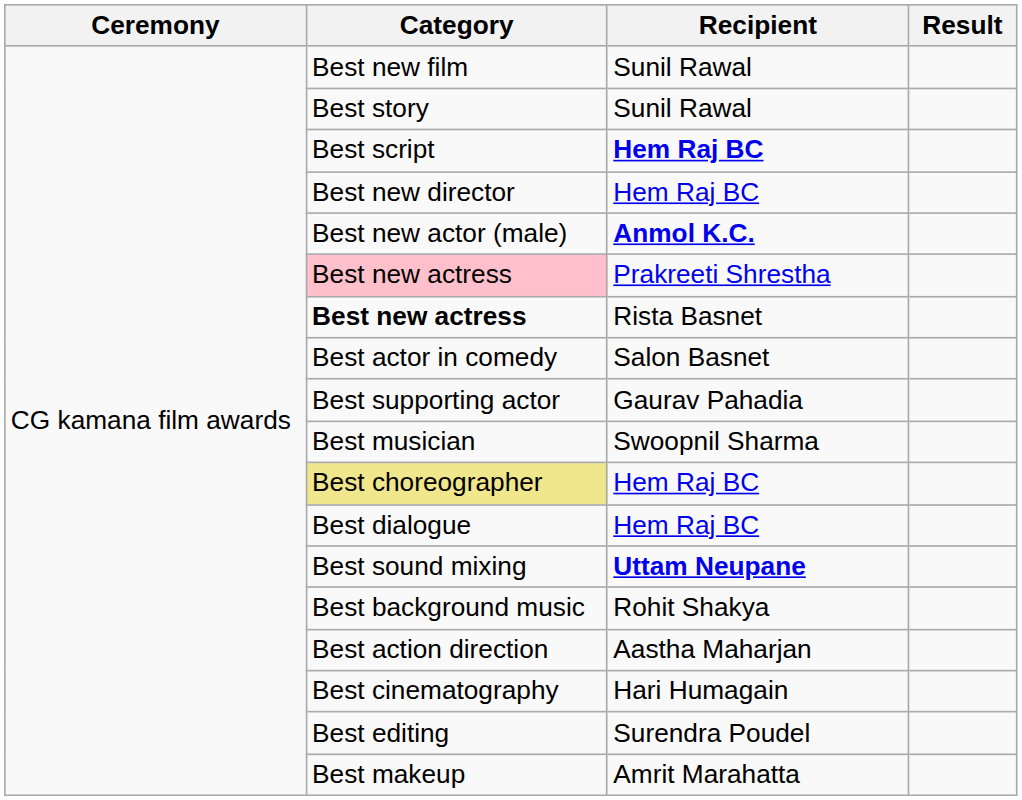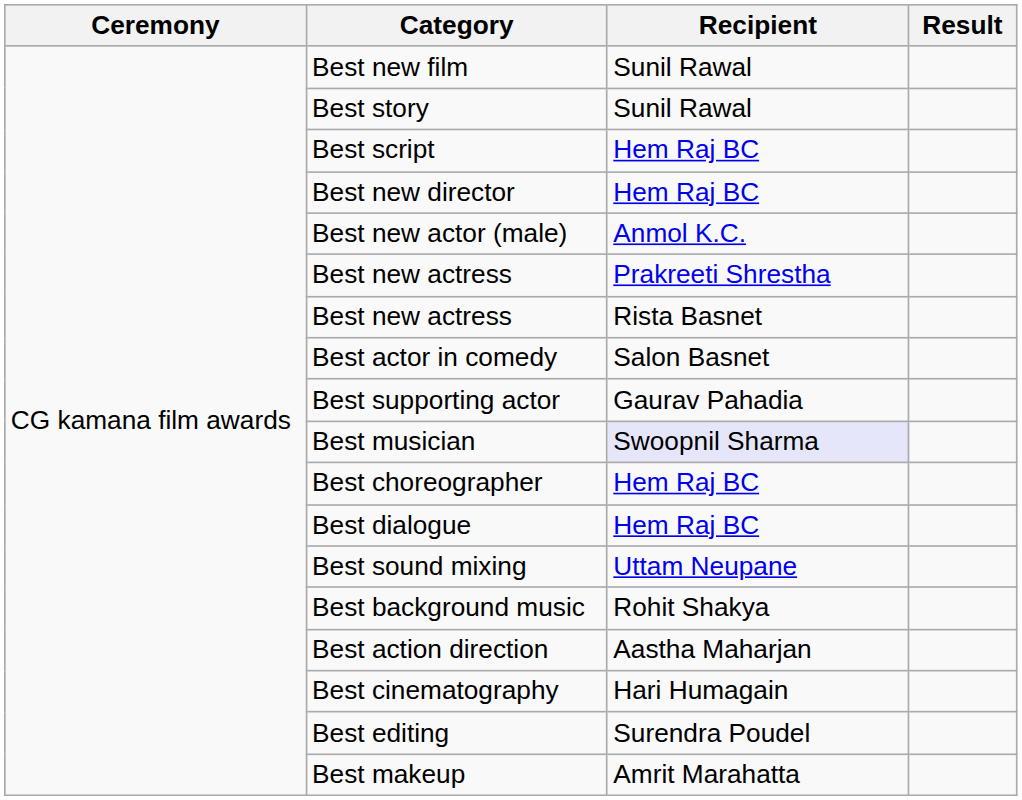(688, 150) bold -> (686, 150) normal
(684, 233) bold -> (680, 233) normal
(412, 274) pink background -> (412, 274) no background
(419, 316) bold -> (412, 316) normal
(716, 441) no background -> (716, 441) lavender background
(427, 483) khaki background -> (427, 483) no background
(710, 566) bold -> (705, 566) normal
